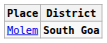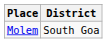(71, 30) bold -> (71, 30) normal
